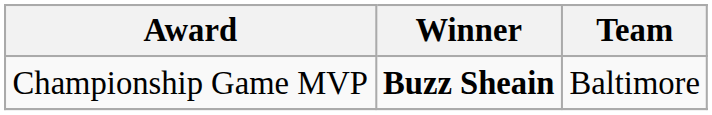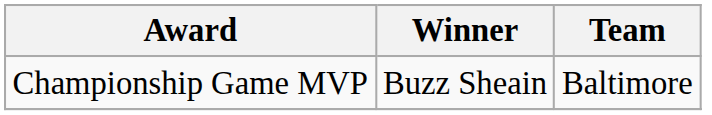(469, 82) bold -> (465, 82) normal
